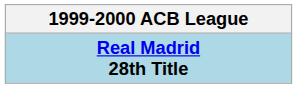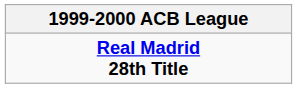(148, 58) lightblue background -> (148, 58) no background
